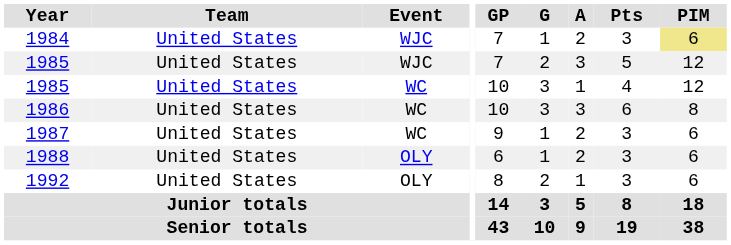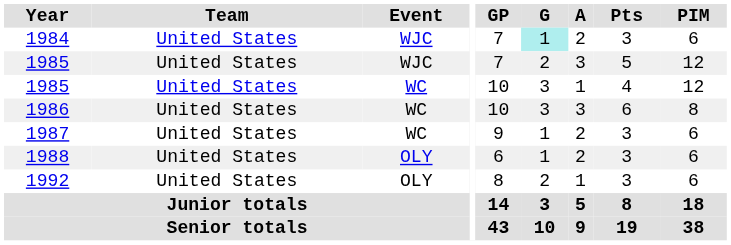(545, 39) no background -> (545, 39) paleturquoise background
(693, 39) khaki background -> (693, 39) no background
